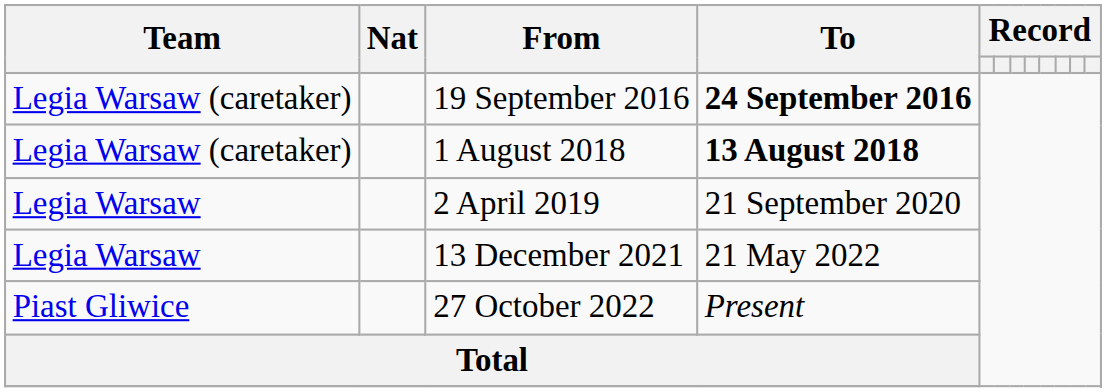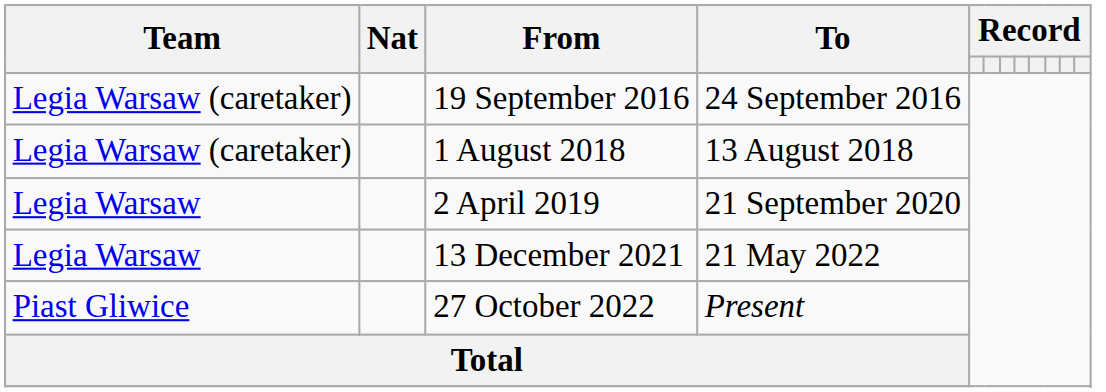(838, 98) bold -> (833, 98) normal
(812, 150) bold -> (809, 150) normal
